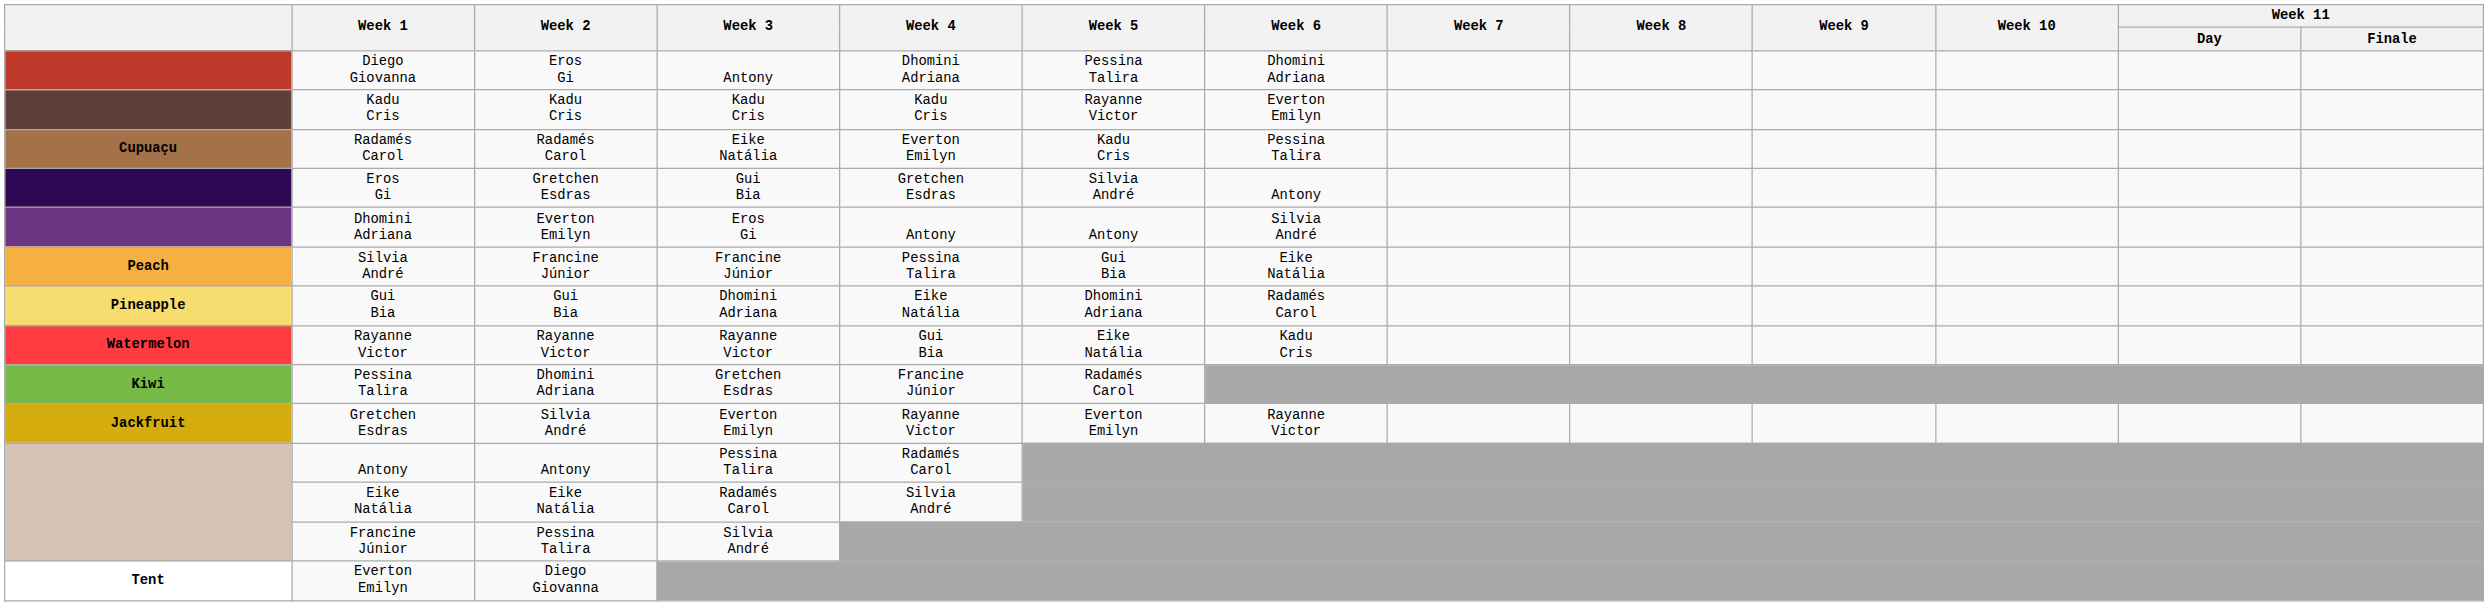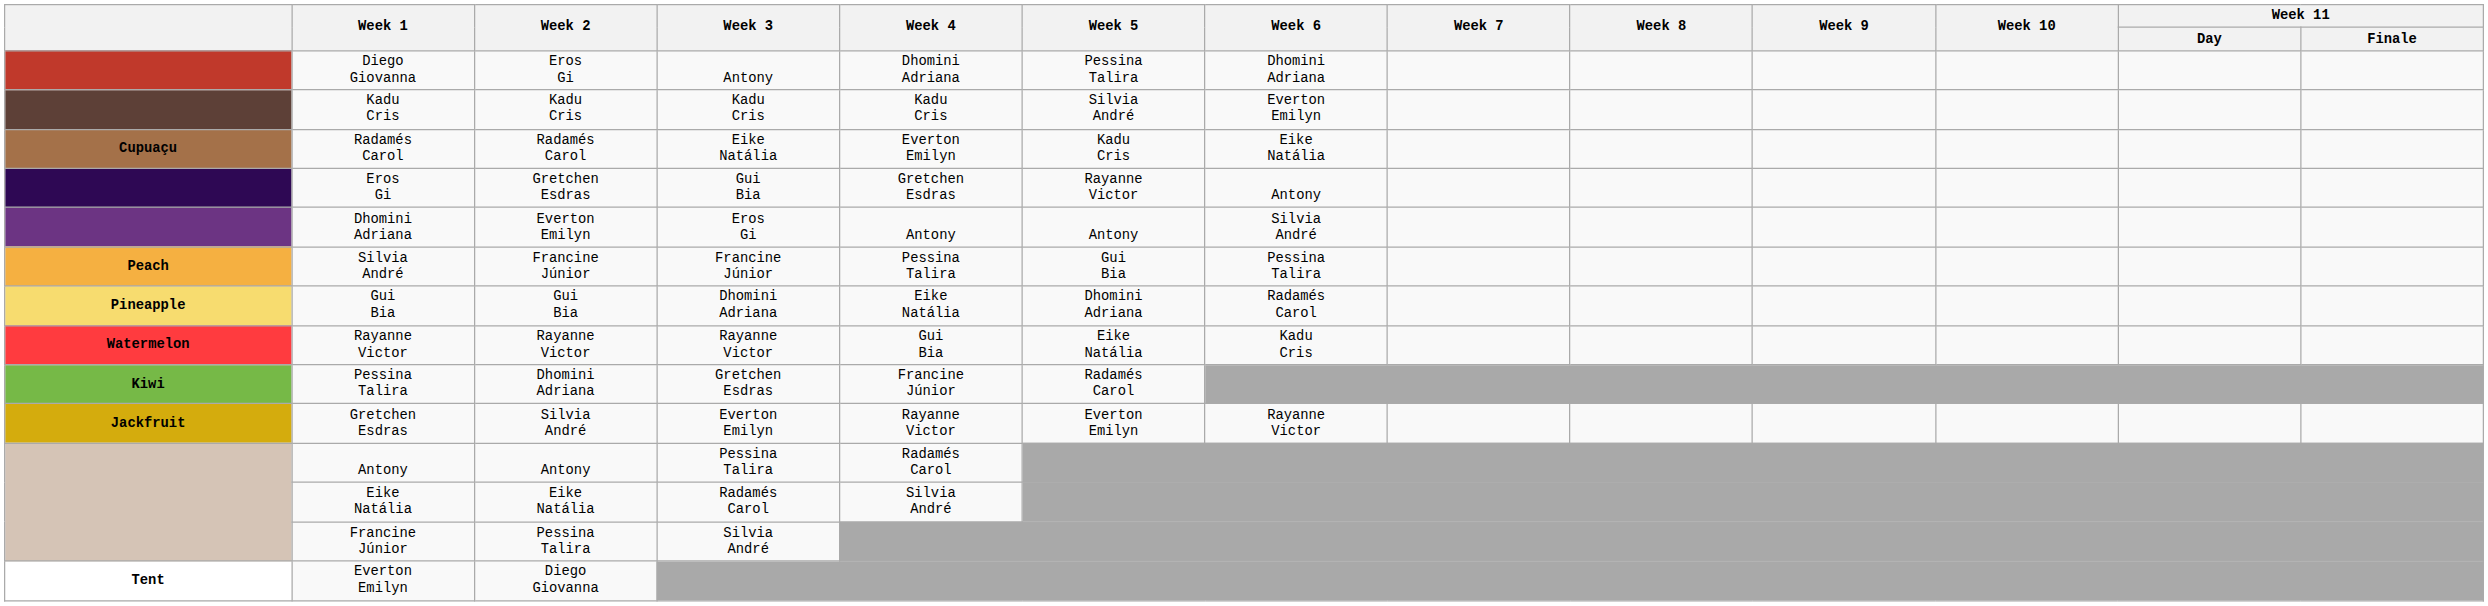(1113, 109) Rayanne Victor -> (1113, 109) Silvia André
(1296, 148) Pessina Talira -> (1296, 148) Eike Natália
(1113, 187) Silvia André -> (1113, 187) Rayanne Victor
(1296, 266) Eike Natália -> (1296, 266) Pessina Talira
